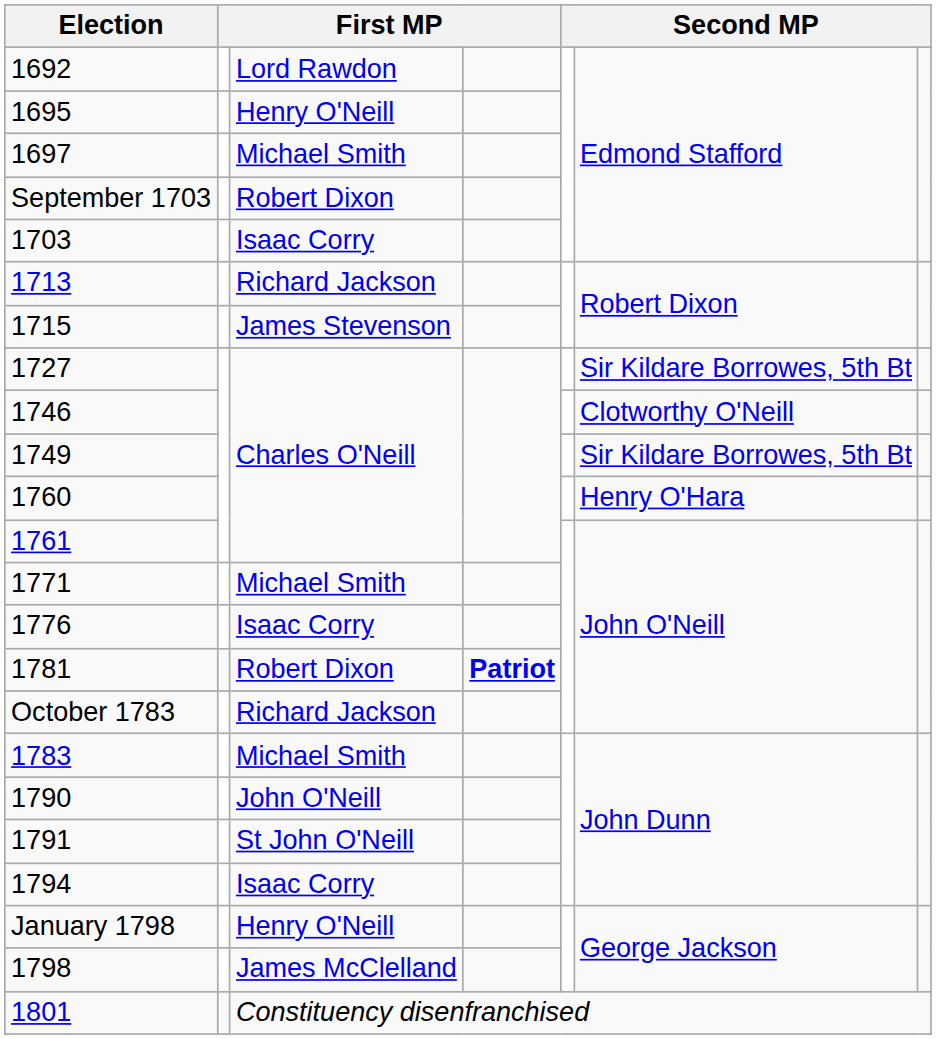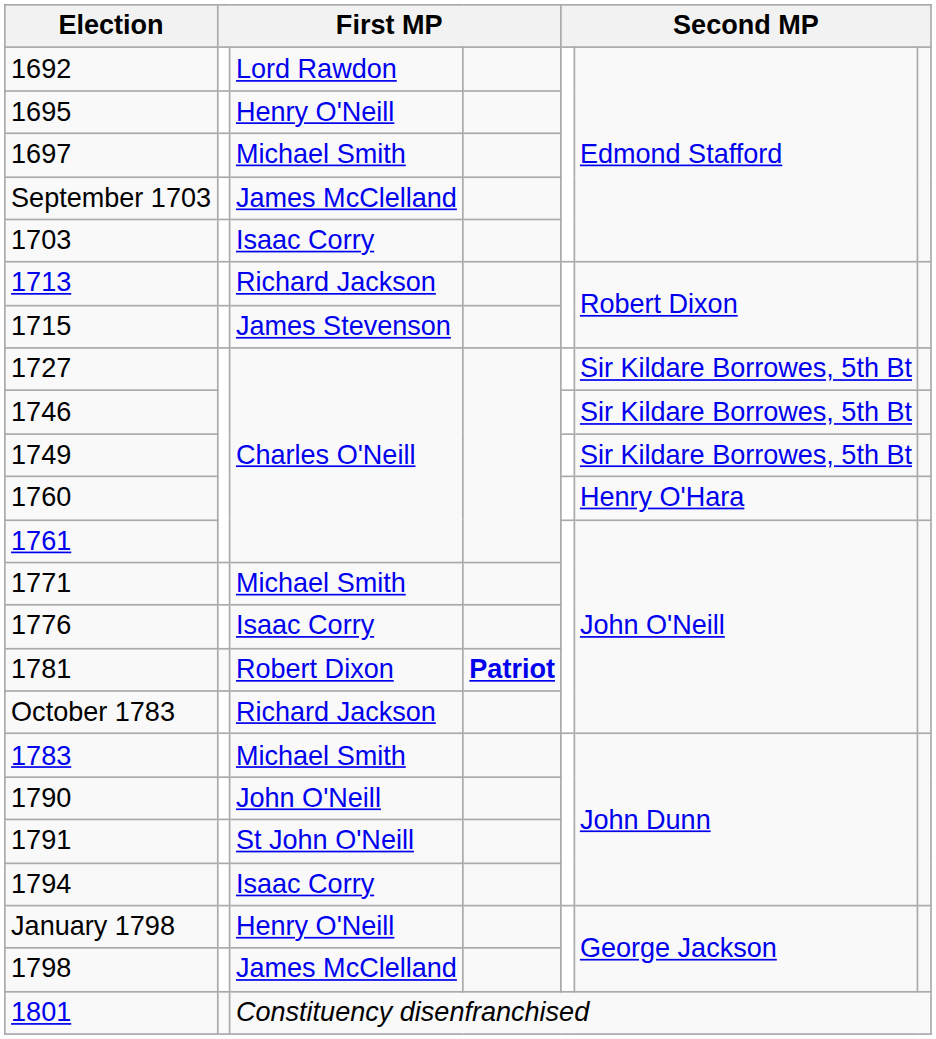(315, 197) Robert Dixon -> (346, 197) James McClelland
(687, 411) Clotworthy O'Neill -> (746, 411) Sir Kildare Borrowes, 5th Bt
